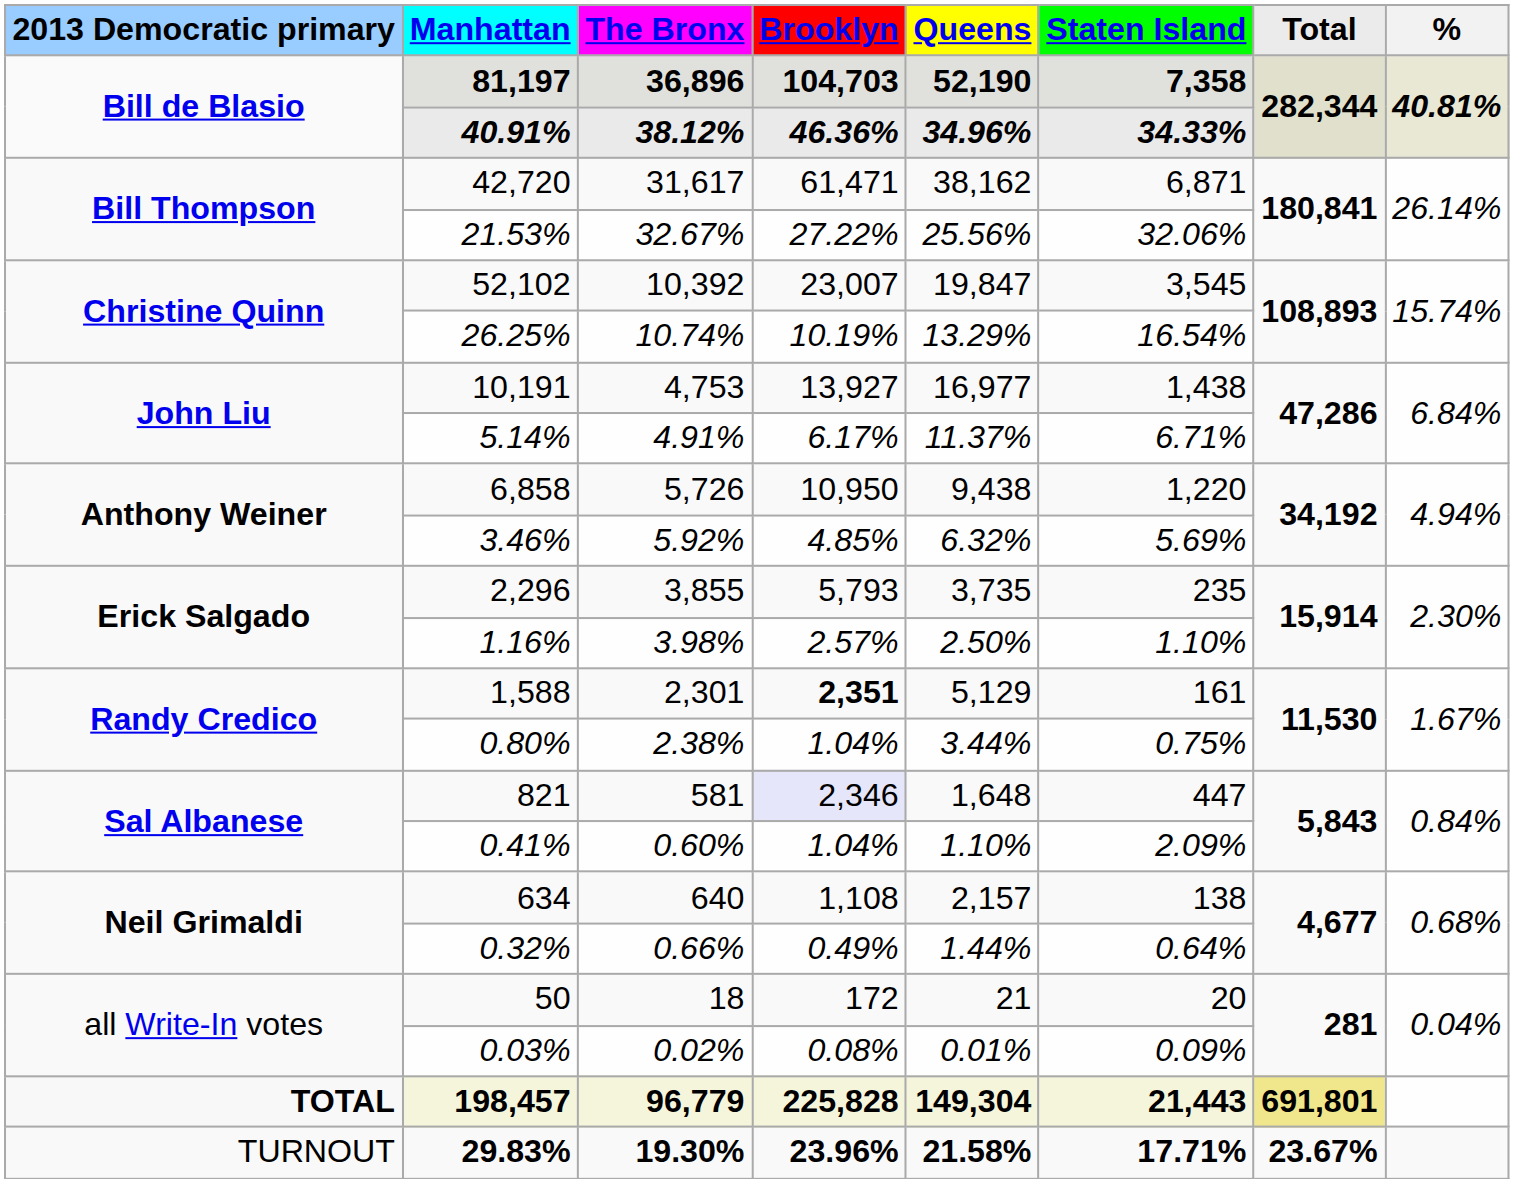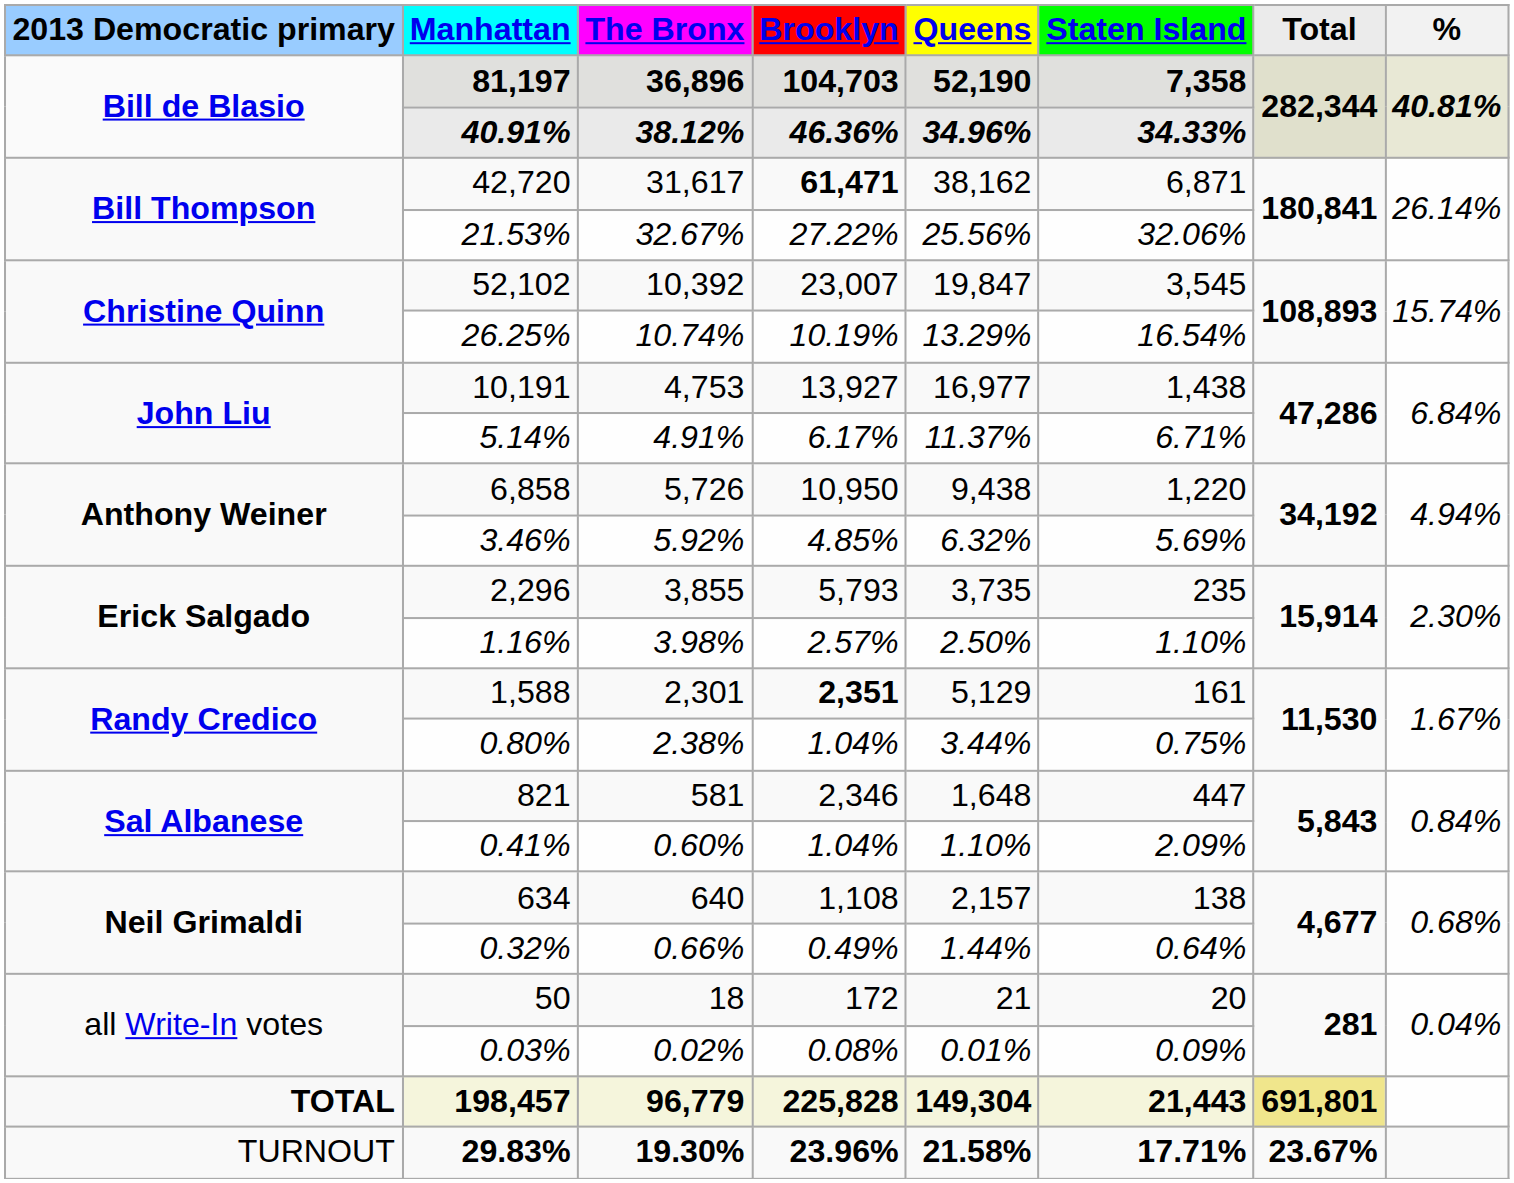(849, 183) normal -> (849, 183) bold
(858, 795) lavender background -> (858, 795) no background
